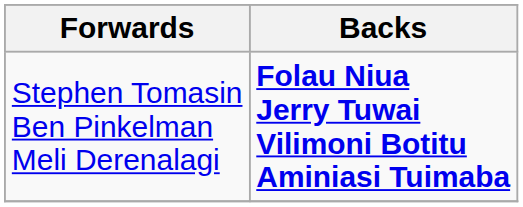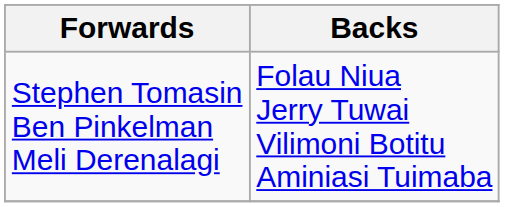(383, 126) bold -> (374, 126) normal
